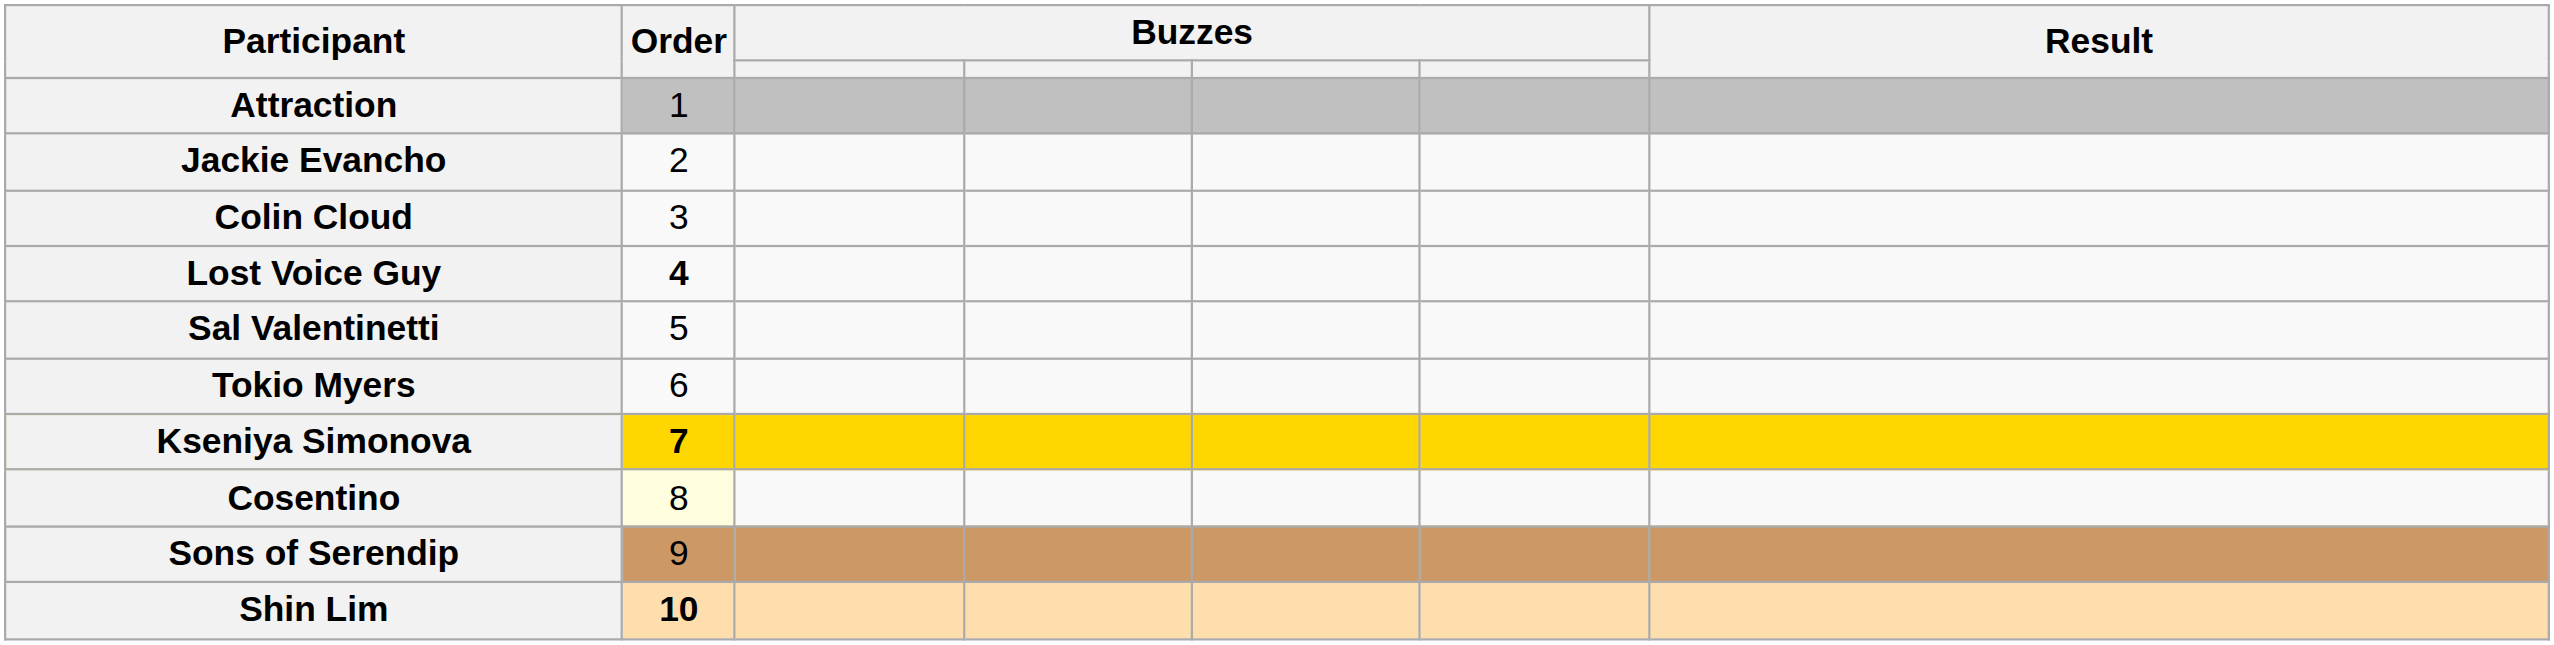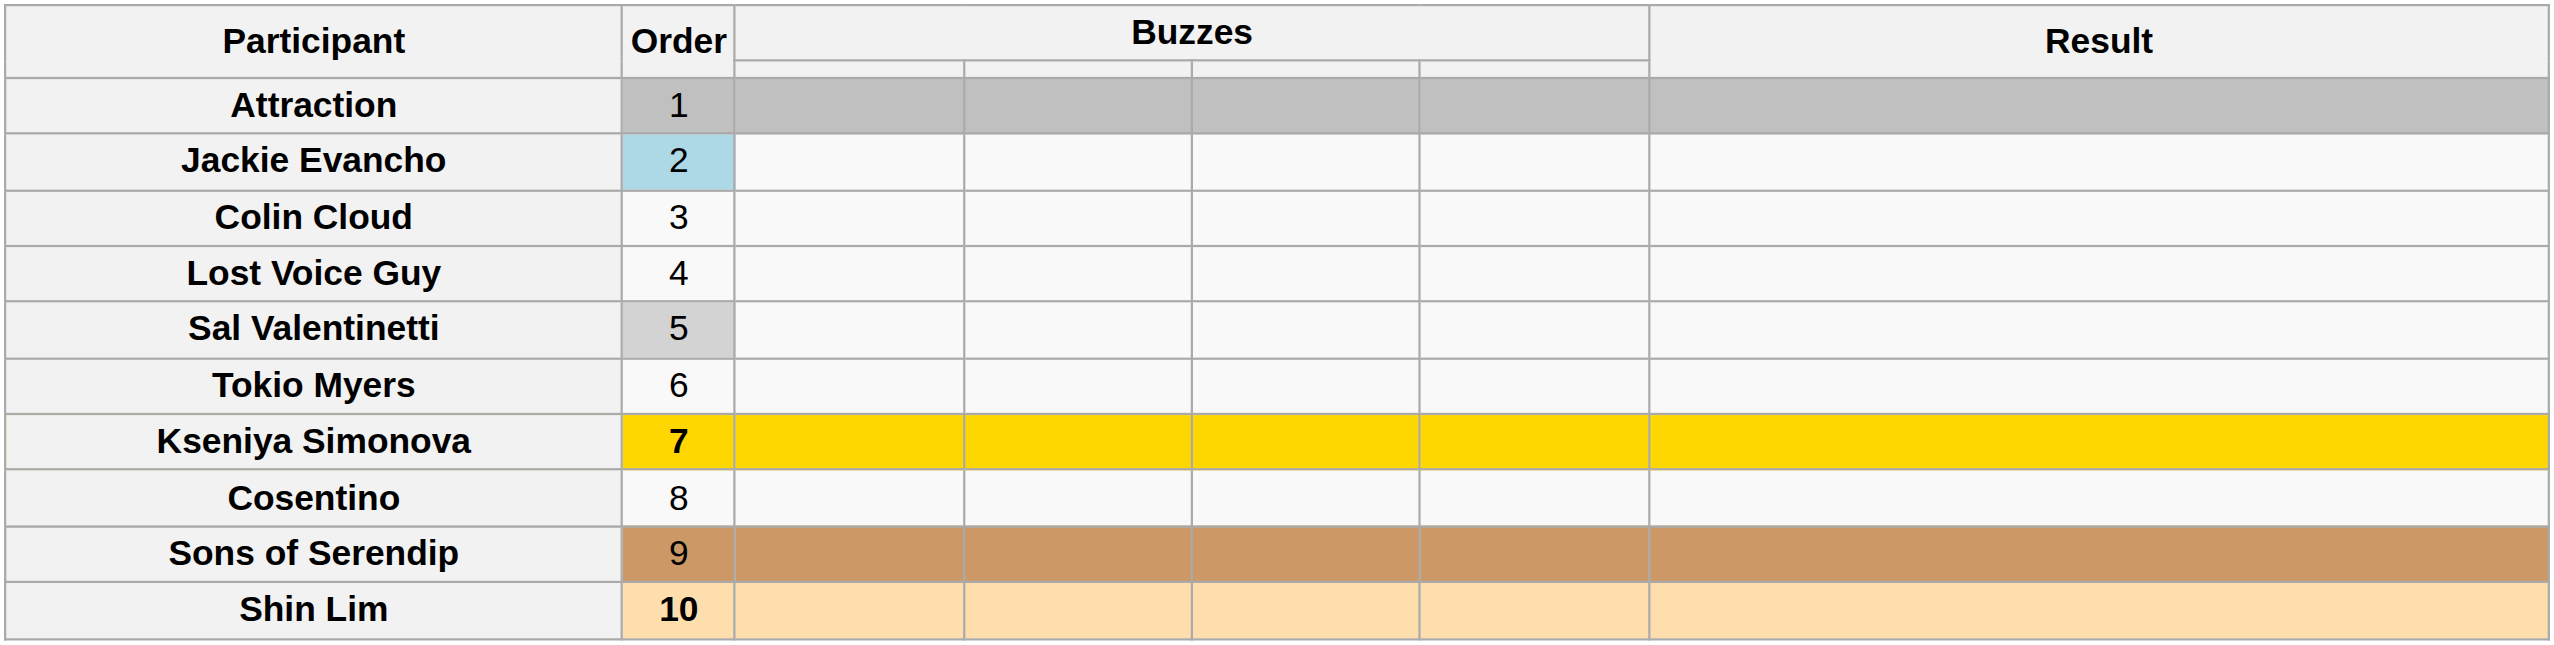(679, 160) no background -> (679, 160) lightblue background
(679, 273) bold -> (679, 273) normal
(679, 329) no background -> (679, 329) lightgrey background
(679, 497) lightyellow background -> (679, 497) no background
